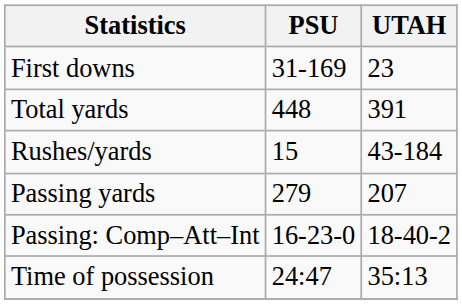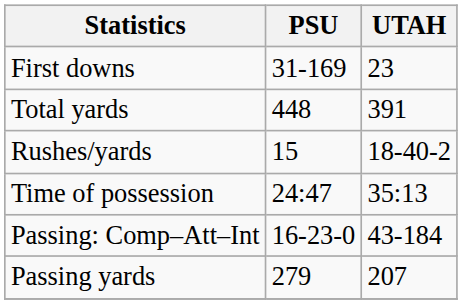(405, 151) 43-184 -> (409, 151) 18-40-2
rows swapped: (83, 193) <-> (112, 277)
(409, 235) 18-40-2 -> (405, 235) 43-184
